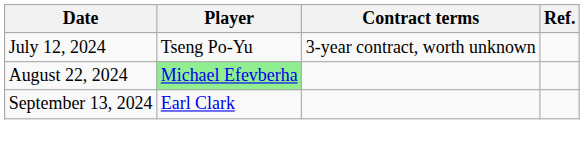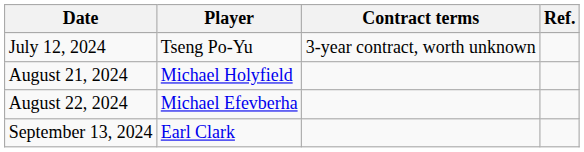+ row: (68, 75)
(229, 75) lightgreen background -> (229, 103) no background
